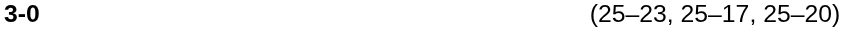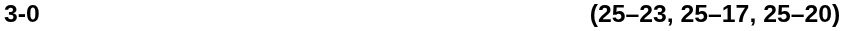(715, 13) normal -> (715, 13) bold
